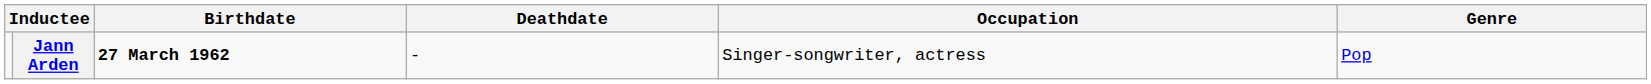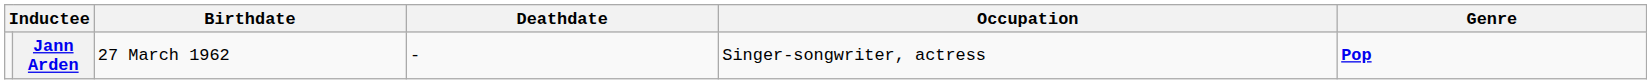(164, 56) bold -> (164, 56) normal
(1356, 56) normal -> (1356, 56) bold
